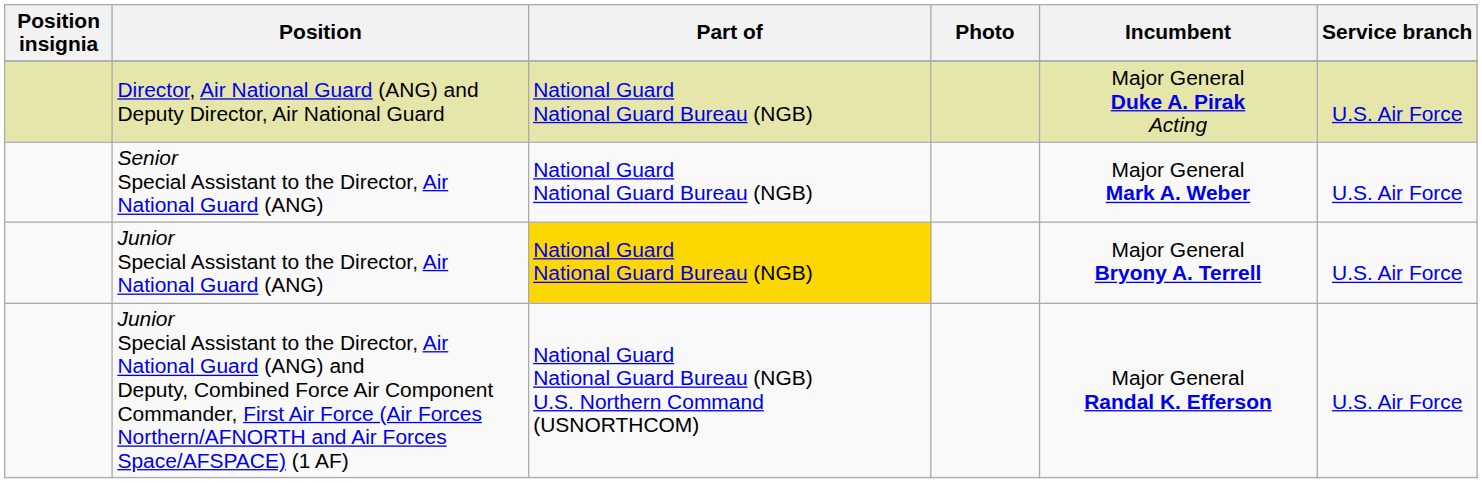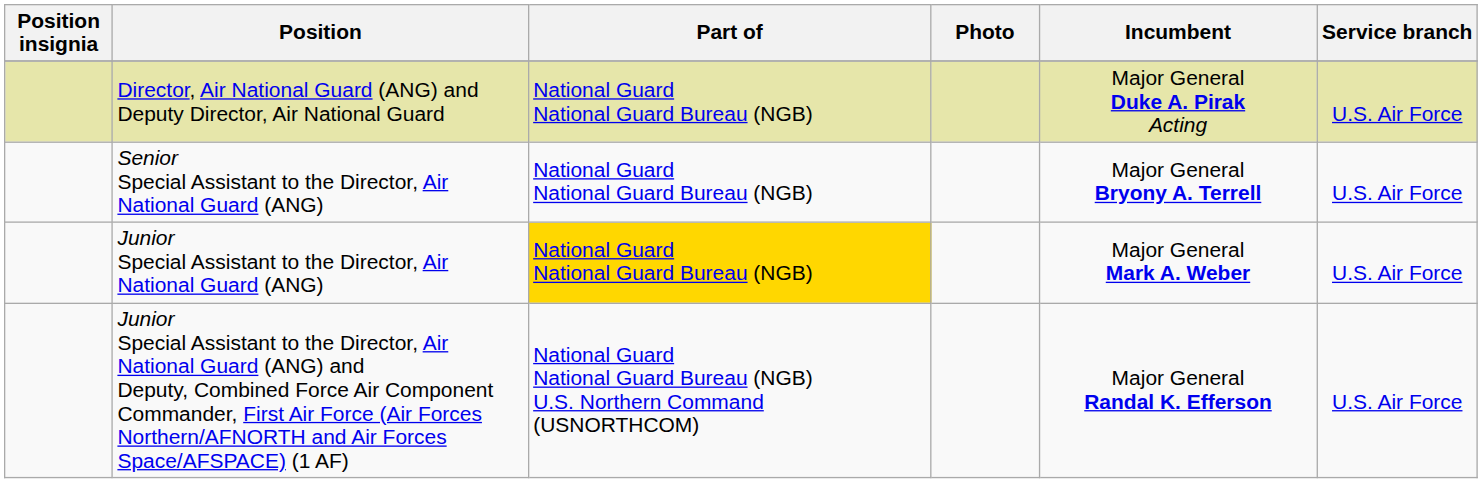(1178, 181) Major General Mark A. Weber -> (1178, 181) Major General Bryony A. Terrell
(1178, 262) Major General Bryony A. Terrell -> (1178, 262) Major General Mark A. Weber
